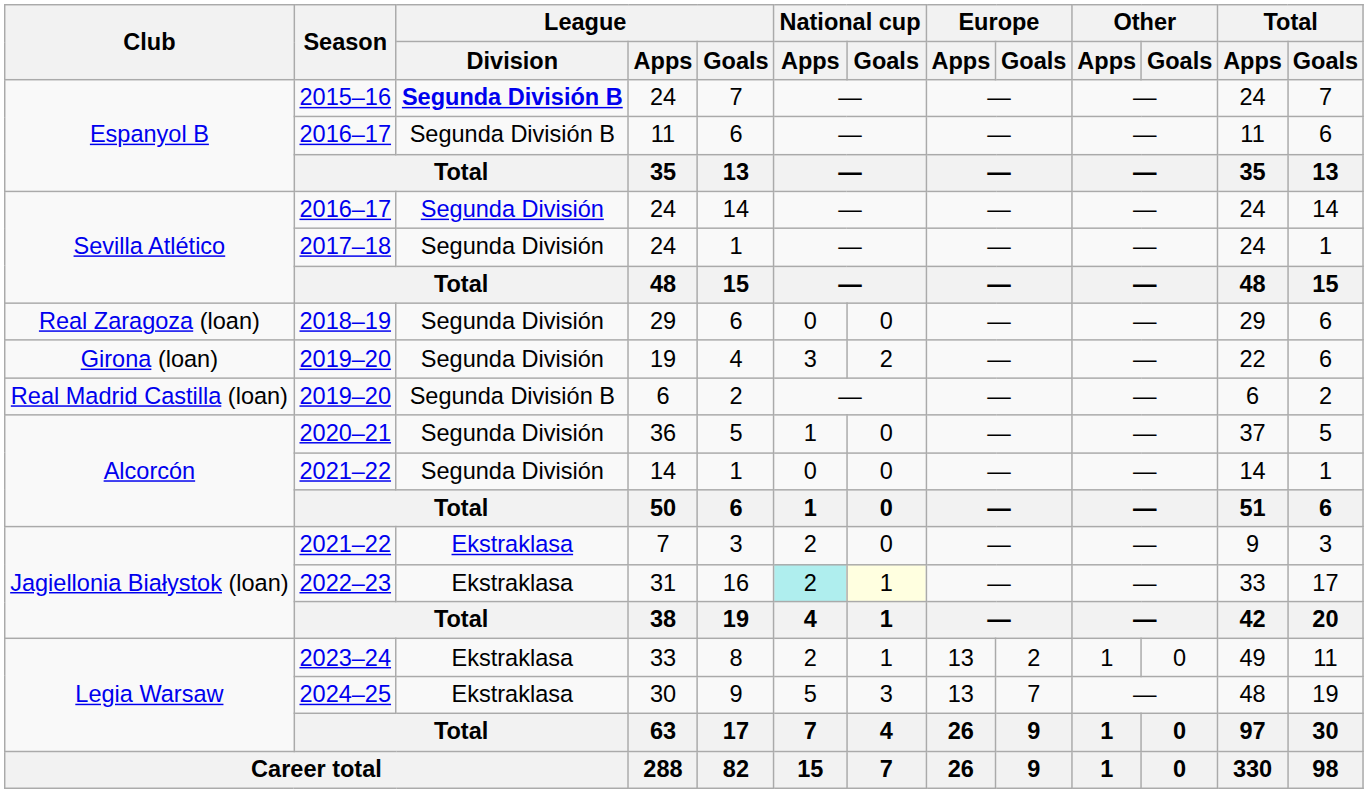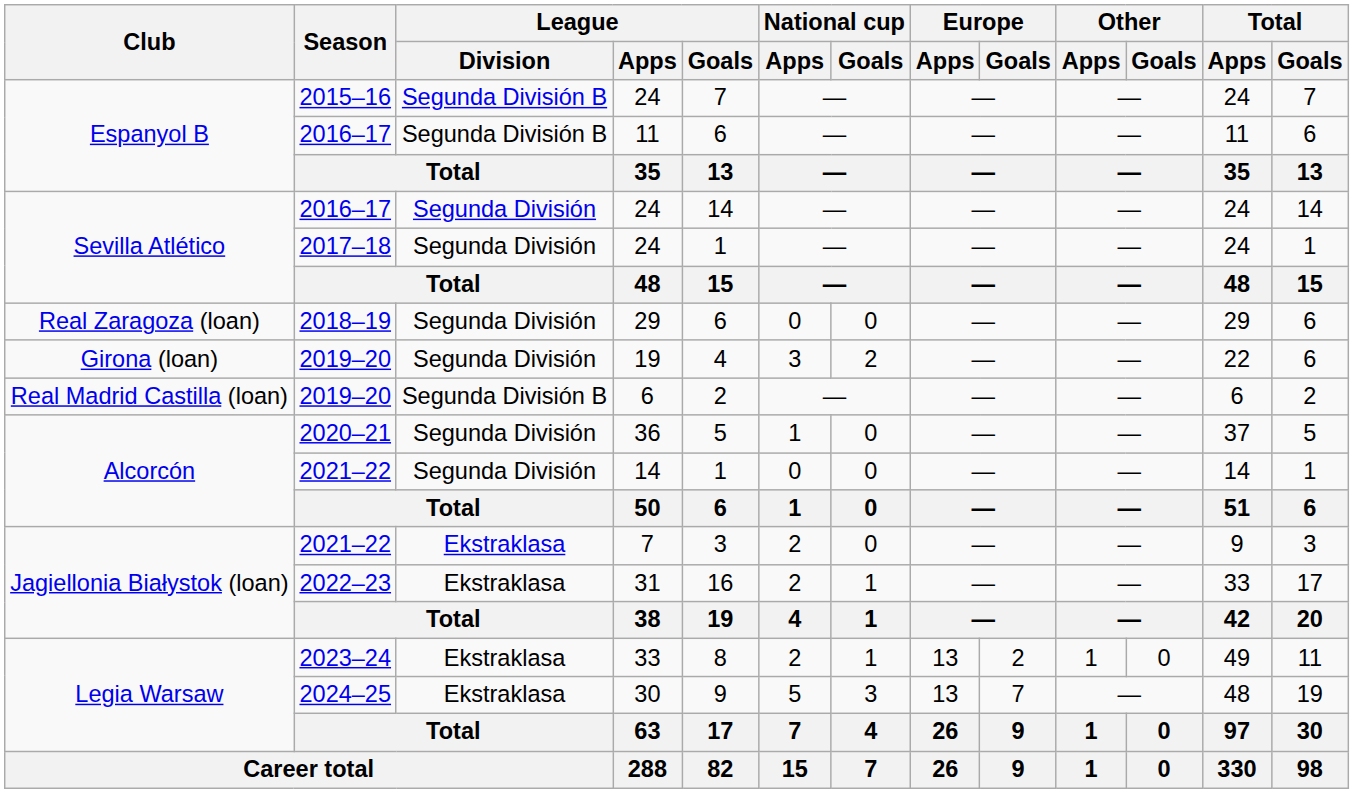(512, 97) bold -> (505, 97) normal
(810, 582) paleturquoise background -> (795, 582) no background
(886, 582) lightyellow background -> (871, 582) no background
